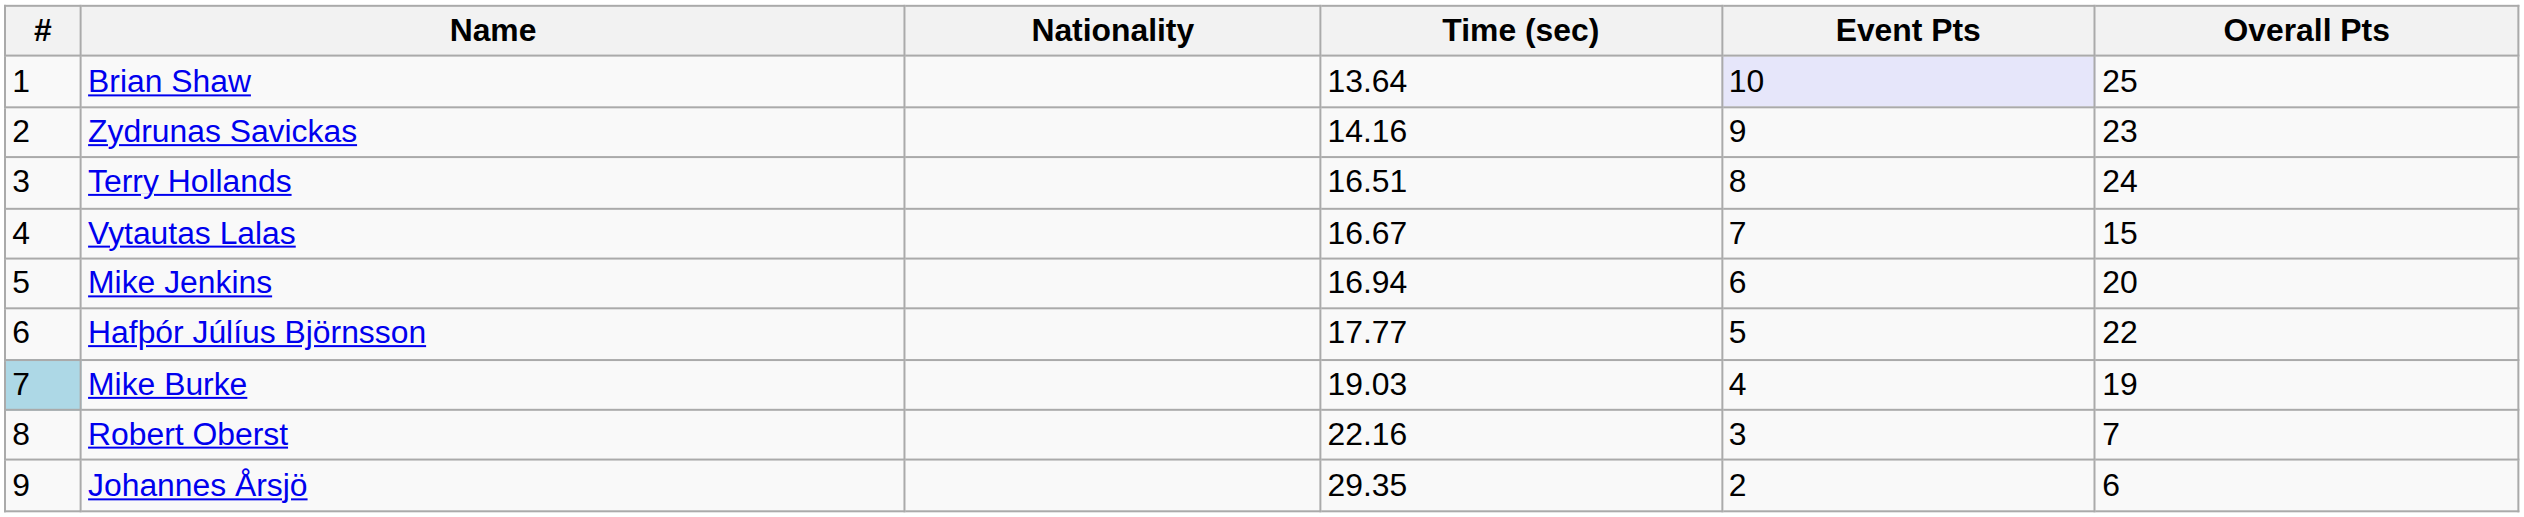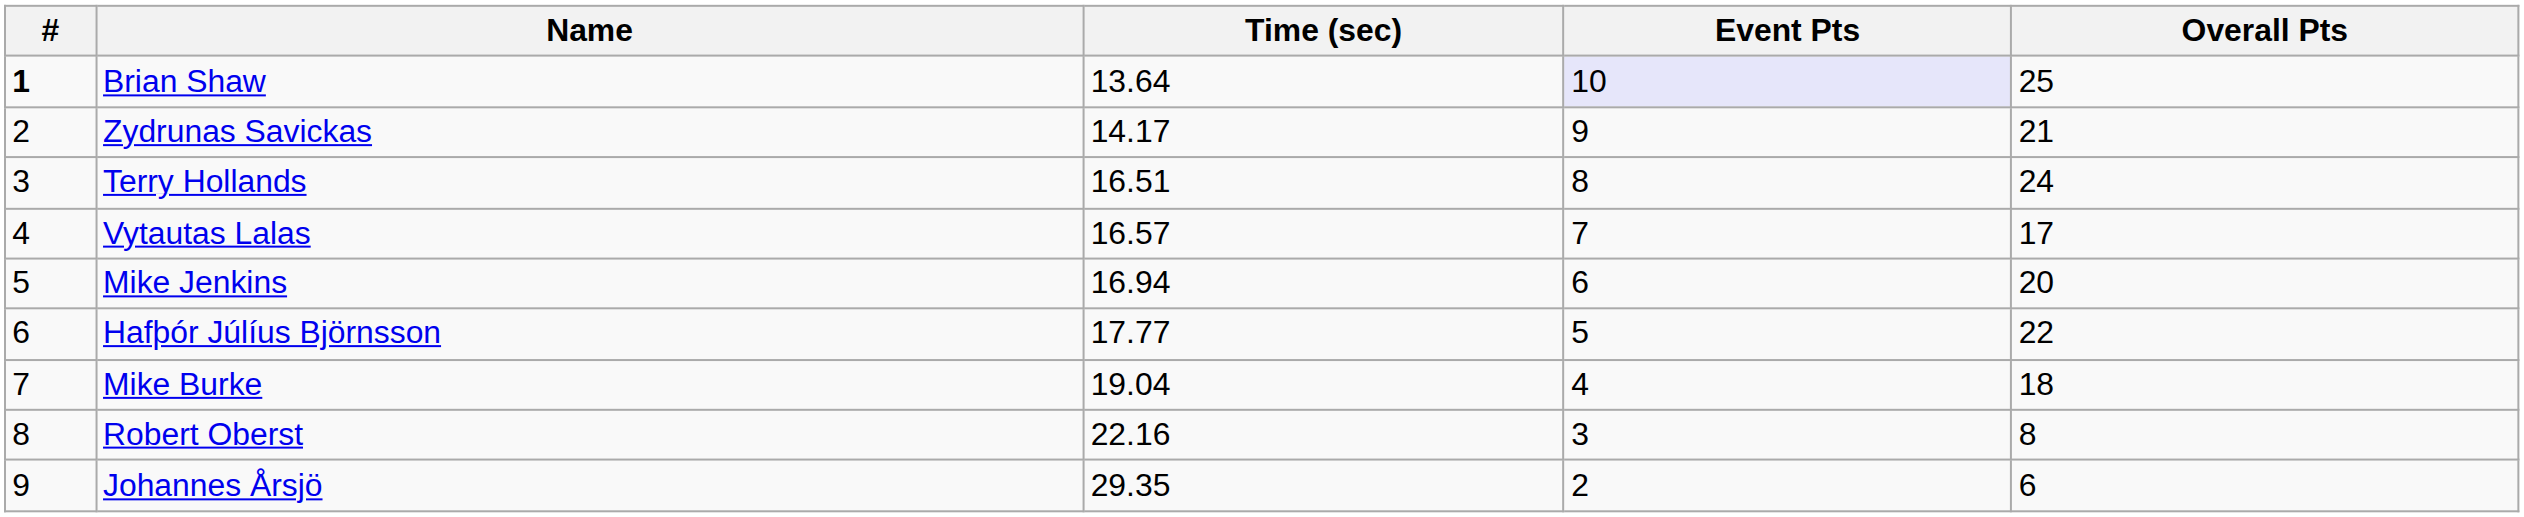- column: (1113, 30)
(21, 81) normal -> (21, 81) bold
(1367, 131) 14.16 -> (1131, 131) 14.17
(2120, 131) 23 -> (2036, 131) 21
(1367, 232) 16.67 -> (1131, 232) 16.57
(2120, 232) 15 -> (2036, 232) 17
(21, 384) lightblue background -> (21, 384) no background
(1367, 384) 19.03 -> (1131, 384) 19.04
(2120, 384) 19 -> (2036, 384) 18
(2111, 434) 7 -> (2027, 434) 8
